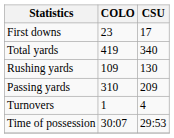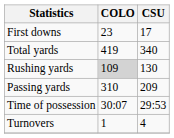(110, 68) no background -> (110, 68) lightgrey background
rows swapped: (30, 105) <-> (51, 123)
